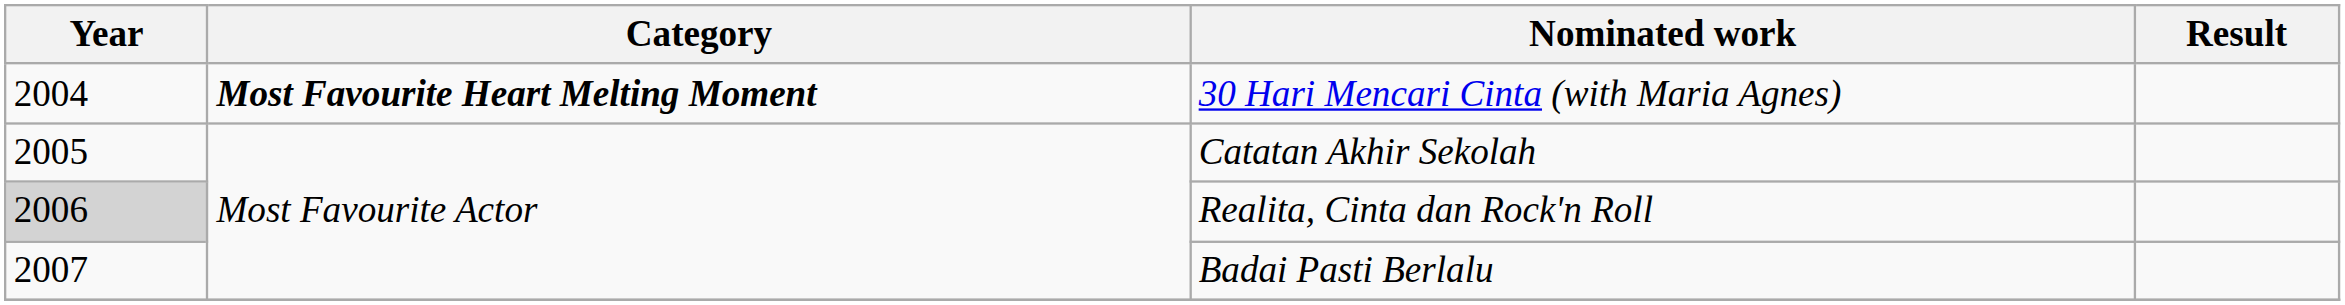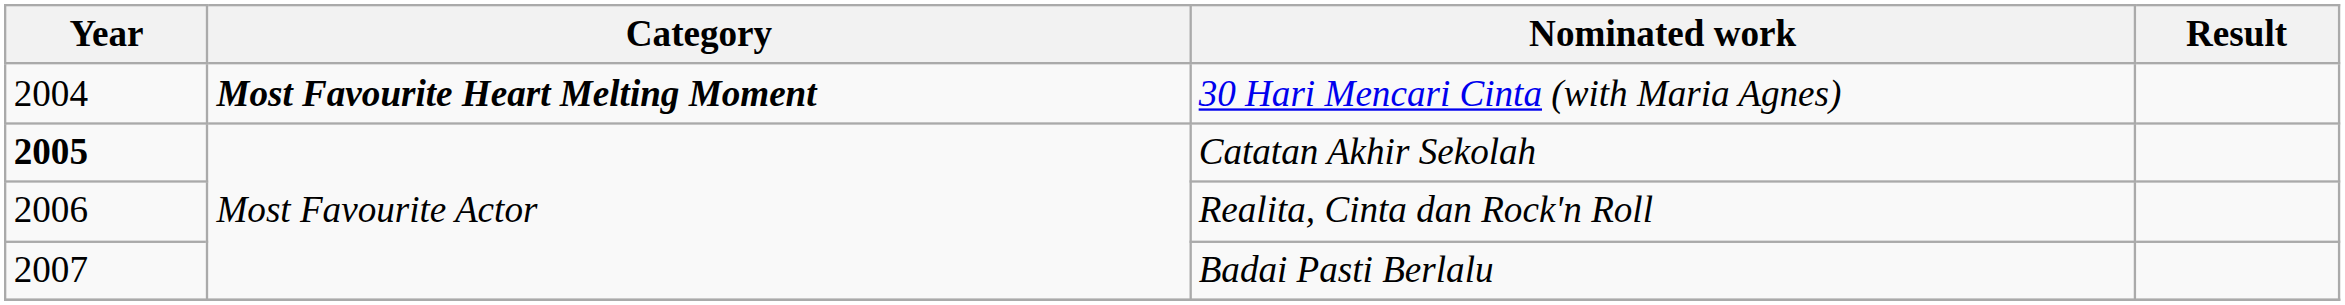(51, 151) normal -> (51, 151) bold
(51, 210) lightgrey background -> (51, 210) no background
